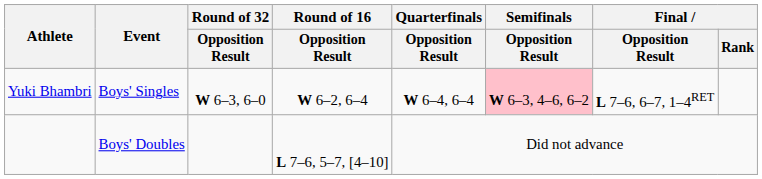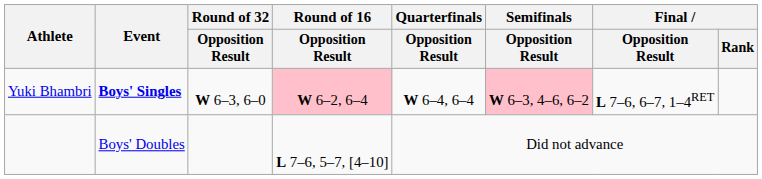(139, 91) normal -> (140, 91) bold
(332, 100) no background -> (332, 100) pink background
